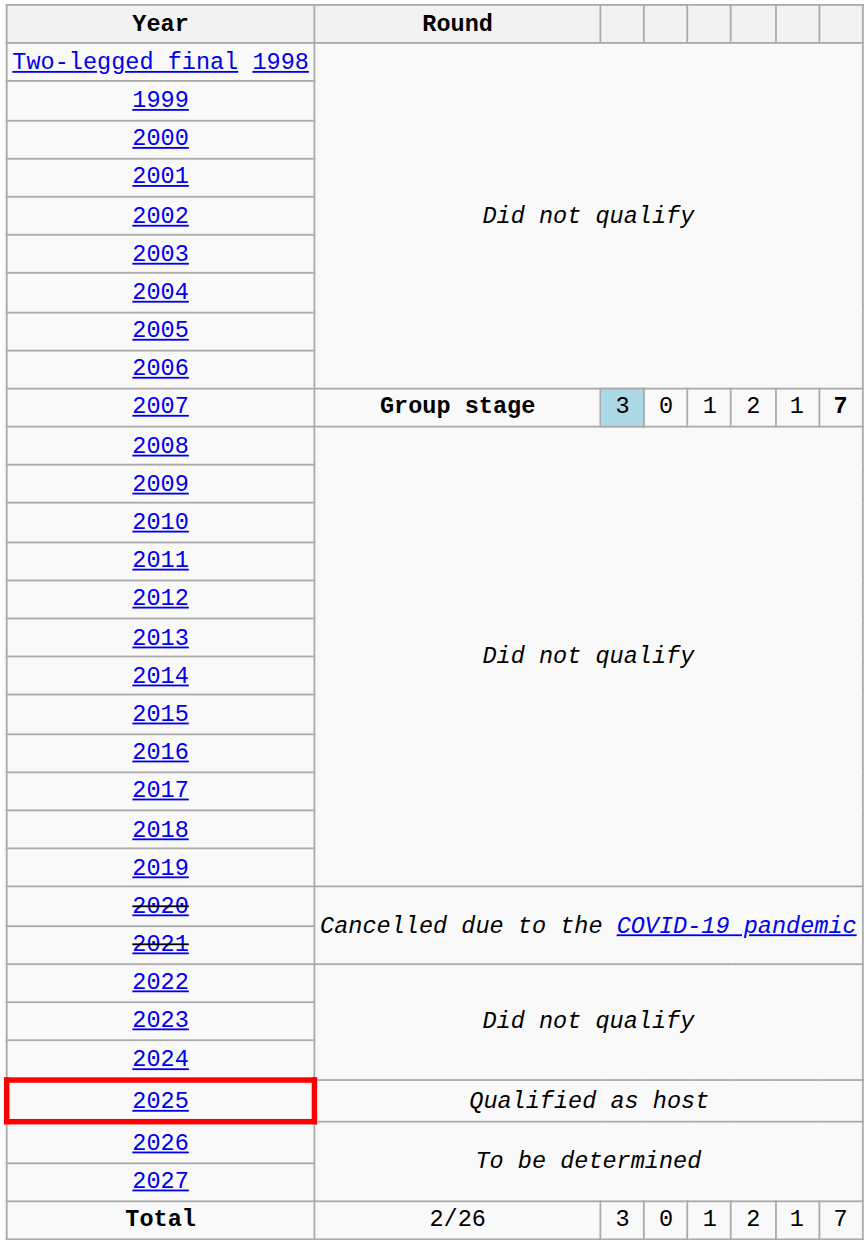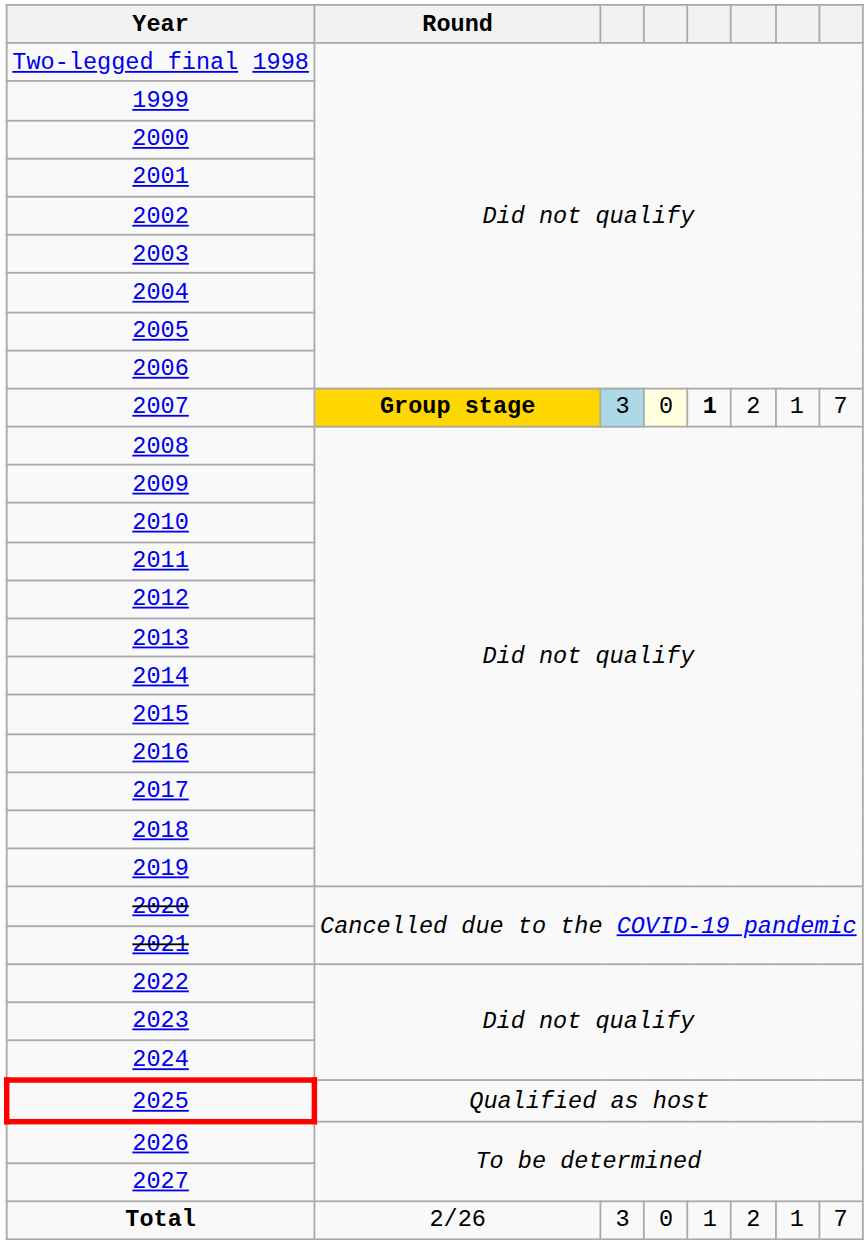(458, 408) no background -> (458, 408) gold background
(666, 408) no background -> (666, 408) lightyellow background
(710, 408) normal -> (710, 408) bold
(840, 408) bold -> (840, 408) normal
